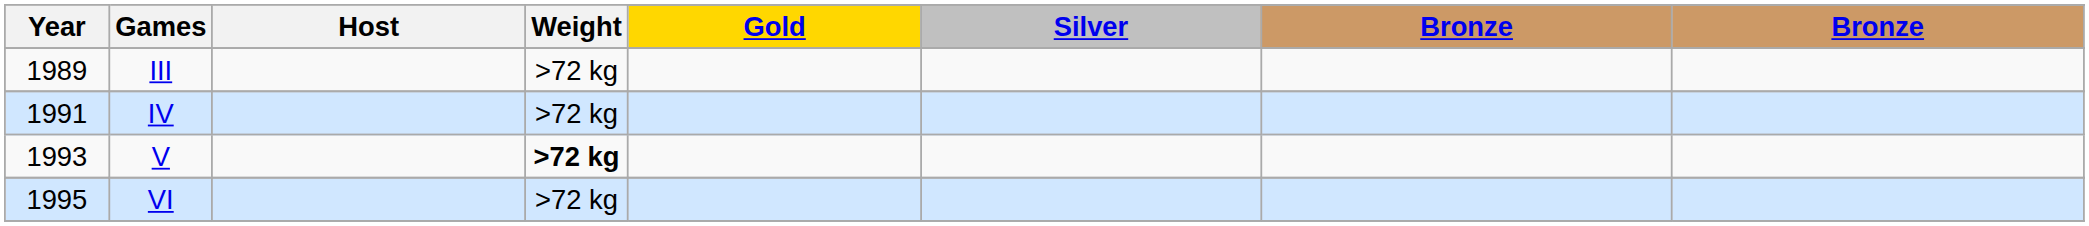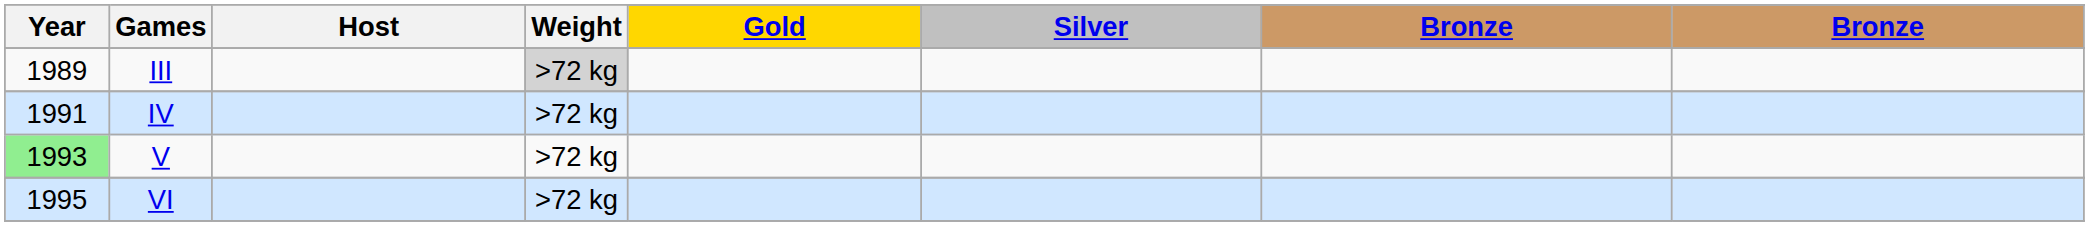(576, 70) no background -> (576, 70) lightgrey background
(57, 157) no background -> (57, 157) lightgreen background
(576, 157) bold -> (576, 157) normal
